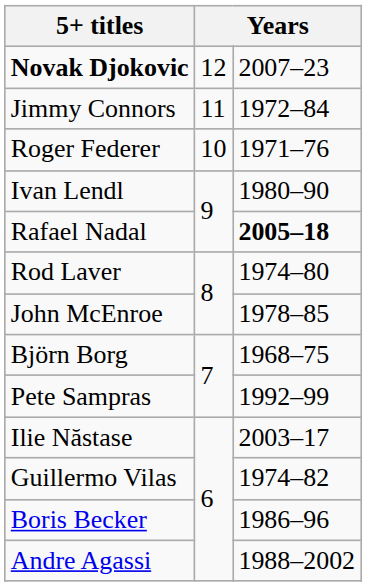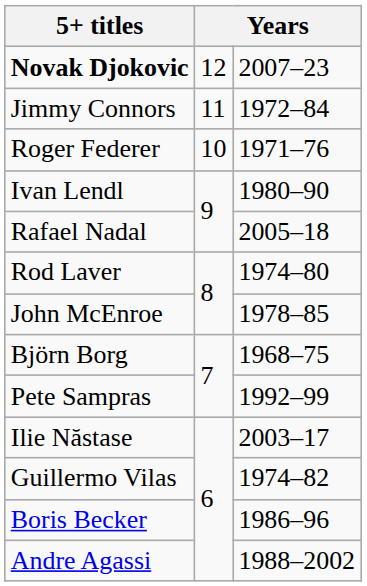(284, 231) bold -> (284, 231) normal
